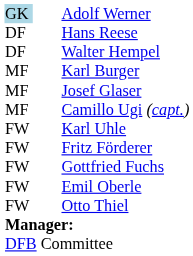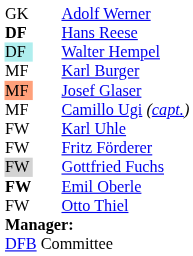(17, 13) lightblue background -> (17, 13) no background
(15, 32) normal -> (16, 32) bold
(15, 51) no background -> (15, 51) paleturquoise background
(17, 90) no background -> (17, 90) lightsalmon background
(17, 167) no background -> (17, 167) lightgrey background
(17, 186) normal -> (18, 186) bold
